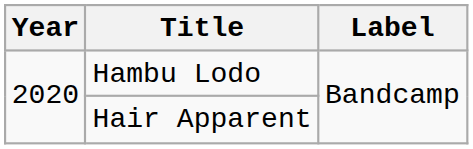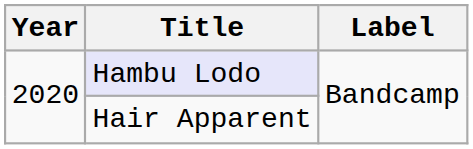(177, 74) no background -> (177, 74) lavender background
